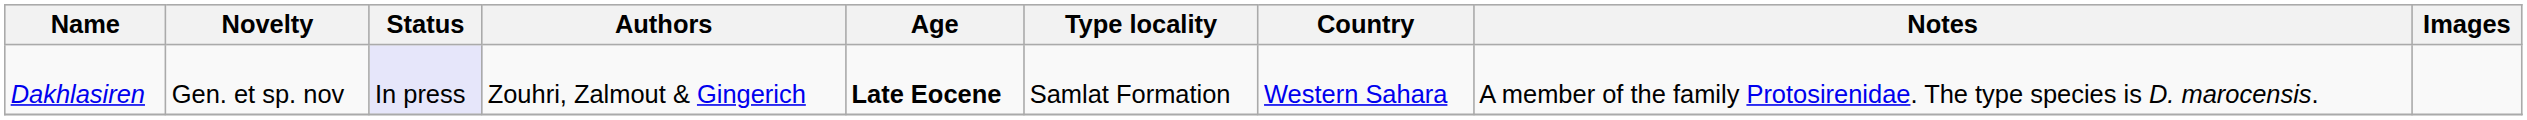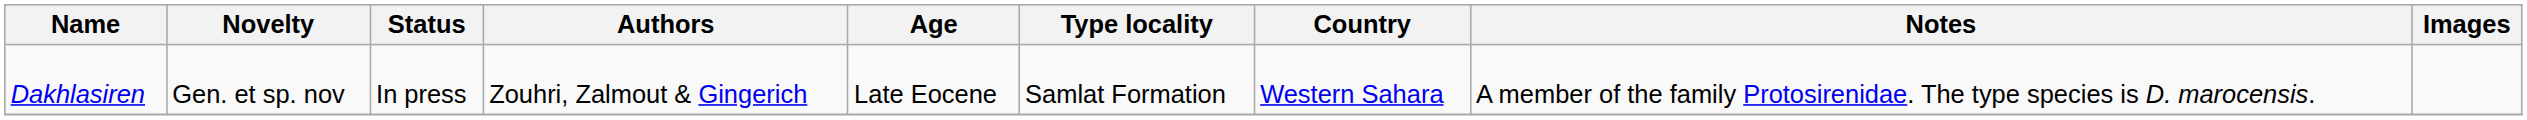(420, 93) lavender background -> (421, 93) no background
(926, 93) bold -> (926, 93) normal
